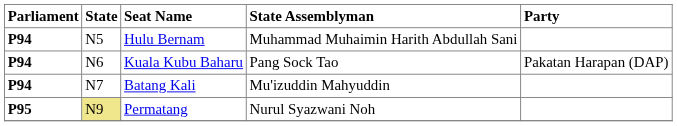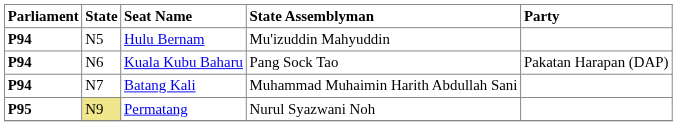(383, 39) Muhammad Muhaimin Harith Abdullah Sani -> (320, 39) Mu'izuddin Mahyuddin
(320, 85) Mu'izuddin Mahyuddin -> (383, 85) Muhammad Muhaimin Harith Abdullah Sani
